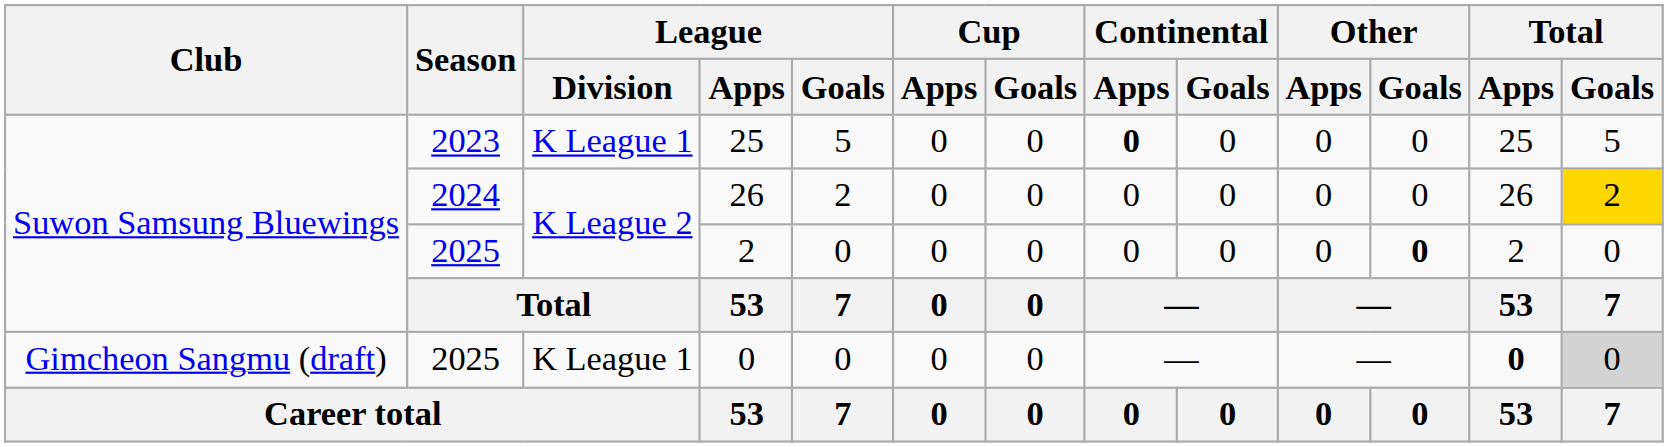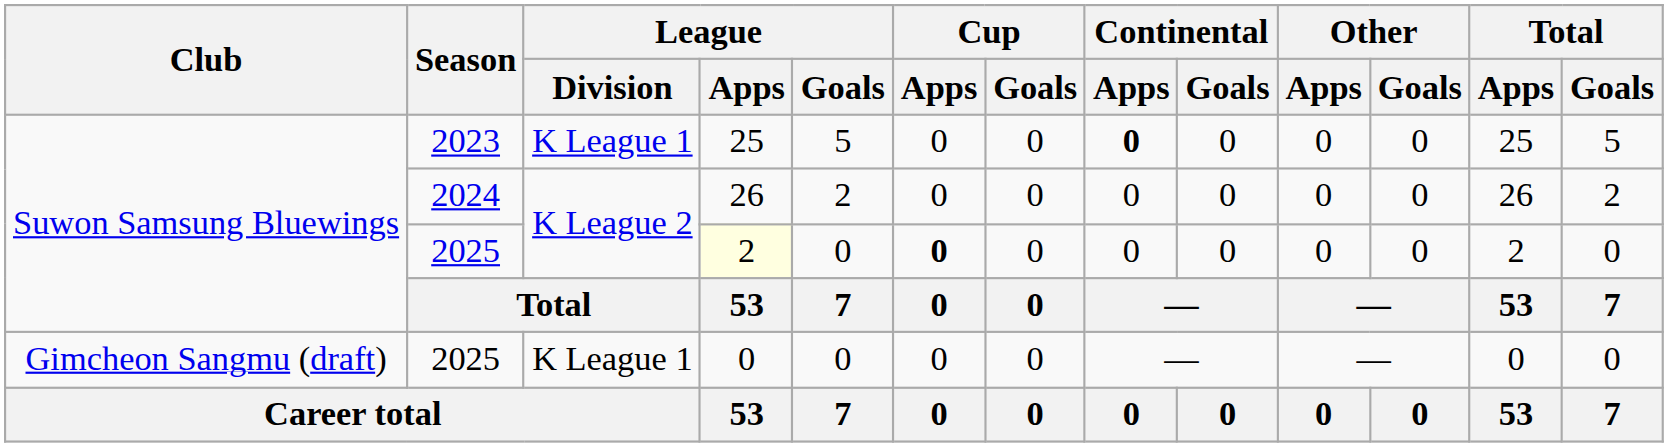(1612, 195) gold background -> (1612, 195) no background
(747, 250) no background -> (747, 250) lightyellow background
(939, 250) normal -> (939, 250) bold
(1420, 250) bold -> (1420, 250) normal
(1516, 359) bold -> (1516, 359) normal
(1612, 359) lightgrey background -> (1612, 359) no background
